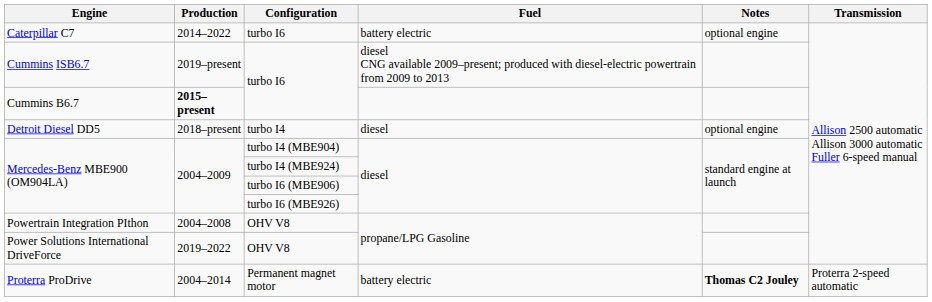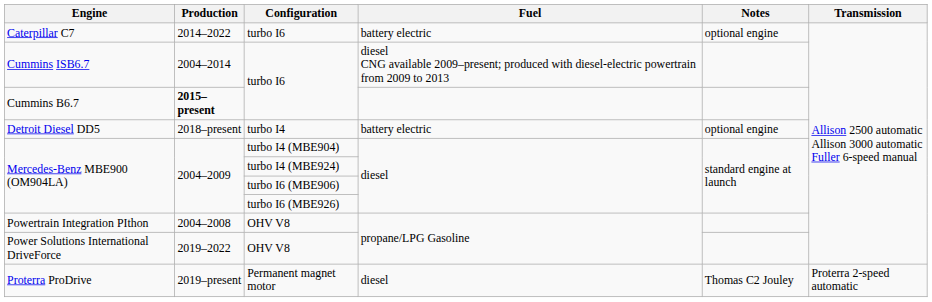(209, 64) 2019–present -> (204, 64) 2004–2014
(374, 128) diesel -> (396, 128) battery electric
(204, 280) 2004–2014 -> (209, 280) 2019–present
(396, 280) battery electric -> (374, 280) diesel
(752, 280) bold -> (749, 280) normal
